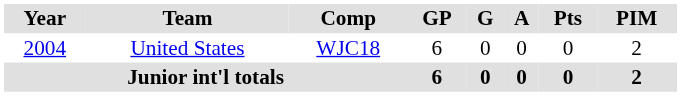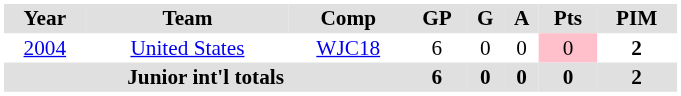(568, 47) no background -> (568, 47) pink background
(637, 47) normal -> (637, 47) bold
